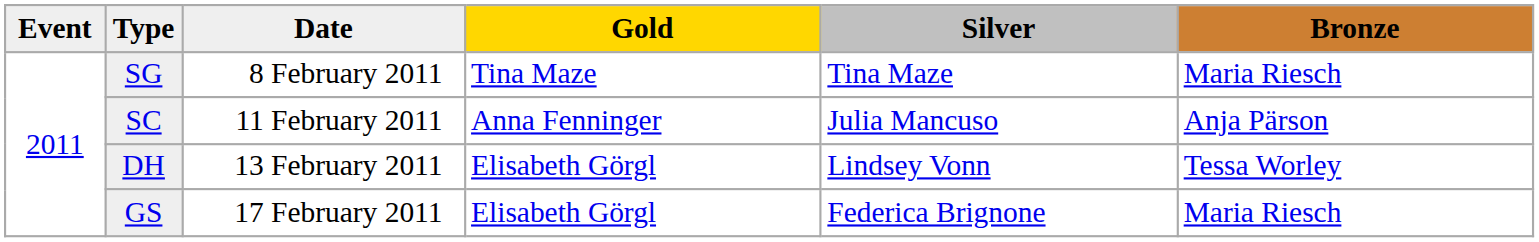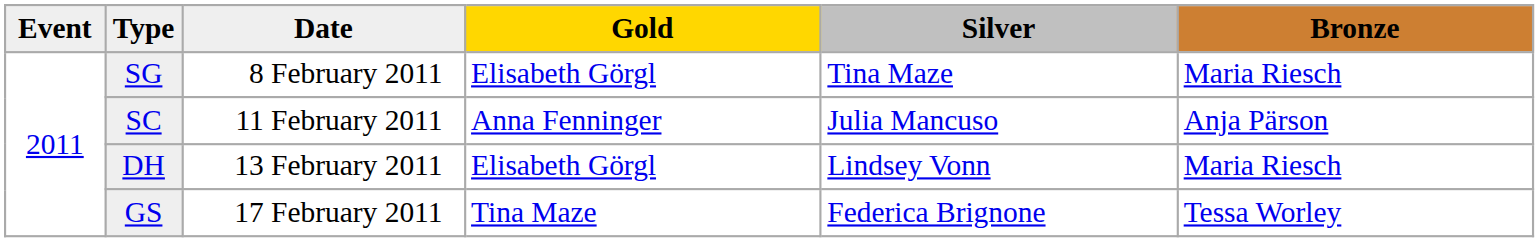(534, 74) Tina Maze -> (564, 74) Elisabeth Görgl
(1263, 166) Tessa Worley -> (1263, 166) Maria Riesch
(564, 212) Elisabeth Görgl -> (534, 212) Tina Maze
(1263, 212) Maria Riesch -> (1263, 212) Tessa Worley
